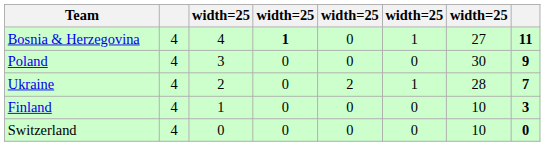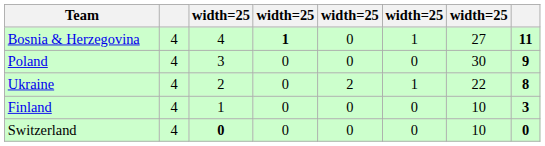(479, 84) 28 -> (479, 84) 22
(526, 84) 7 -> (526, 84) 8
(221, 130) normal -> (221, 130) bold
